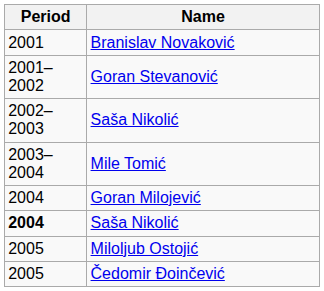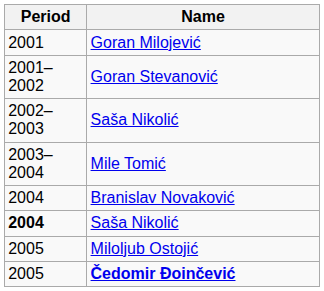(163, 42) Branislav Novaković -> (146, 42) Goran Milojević
(146, 198) Goran Milojević -> (163, 198) Branislav Novaković
(158, 274) normal -> (163, 274) bold
